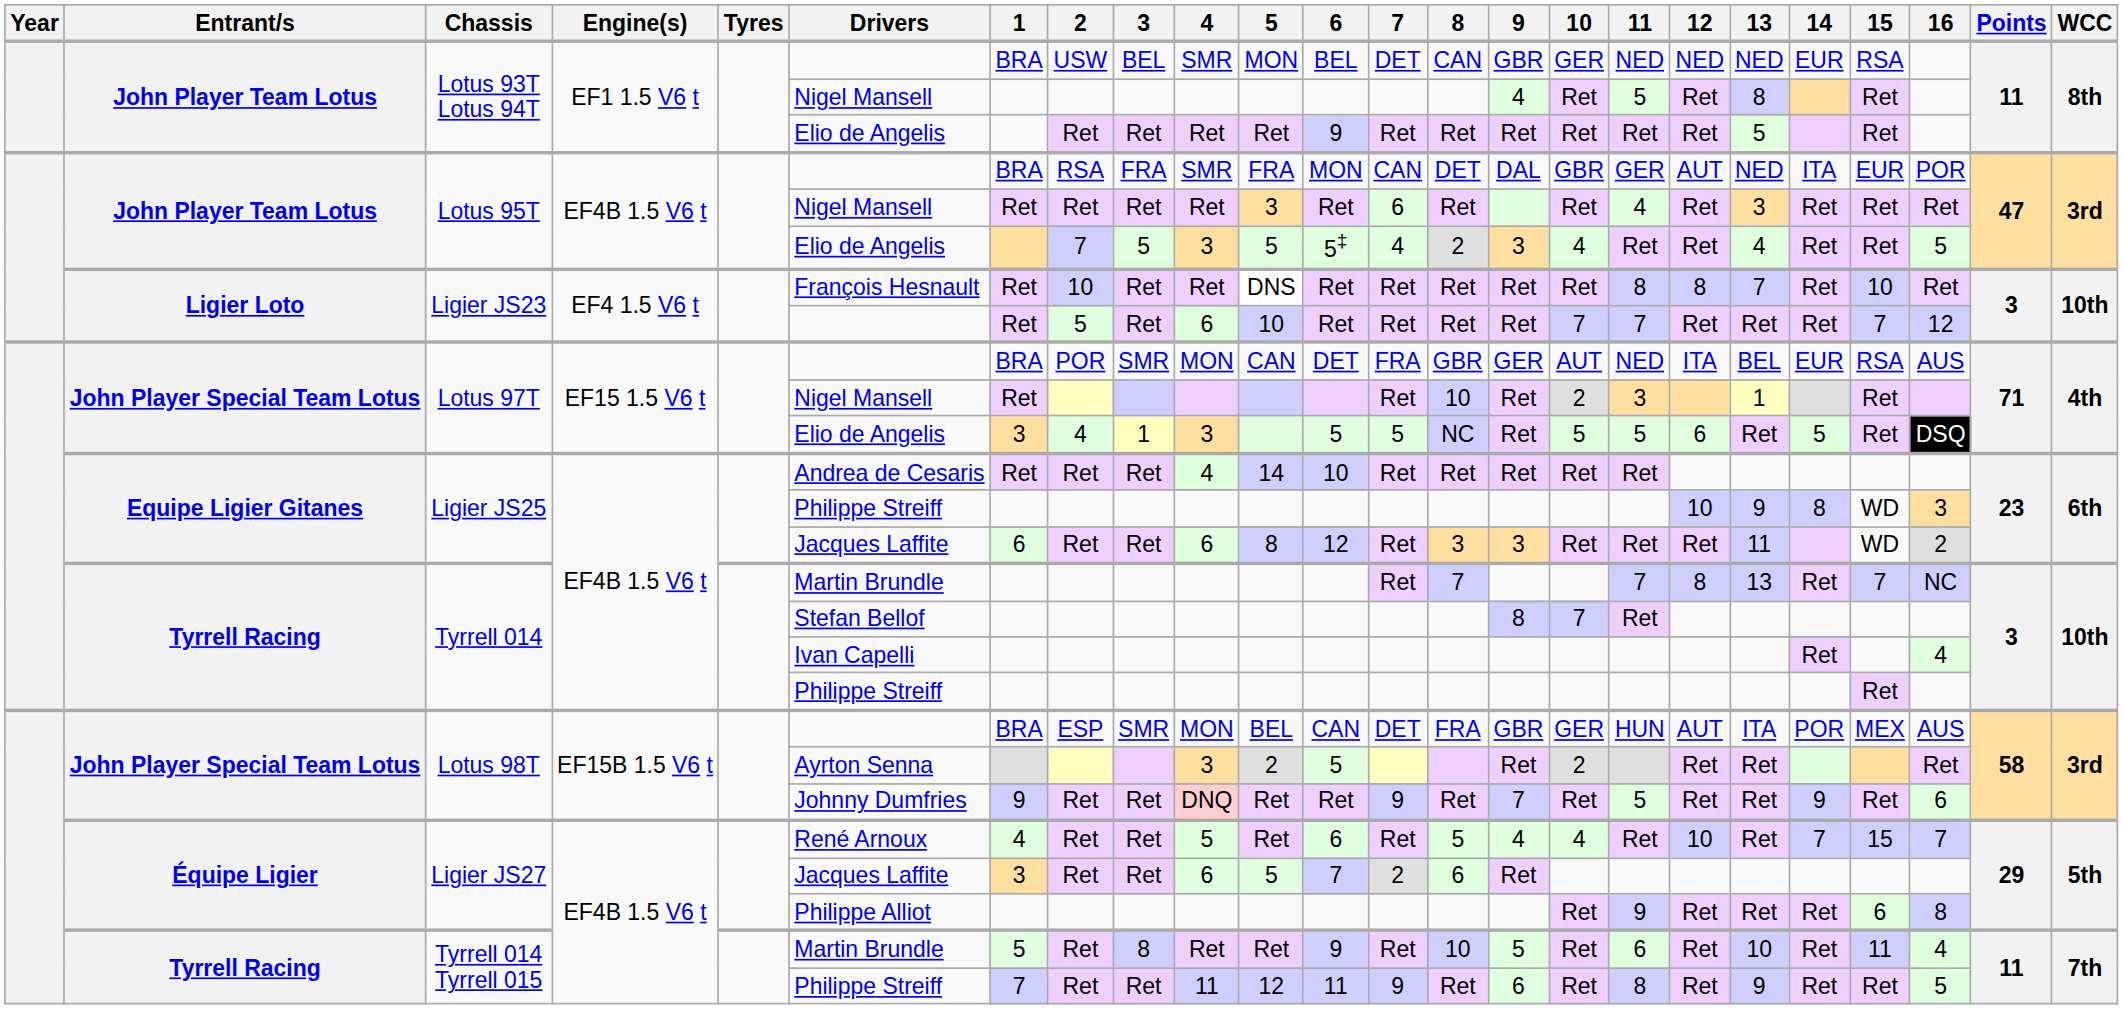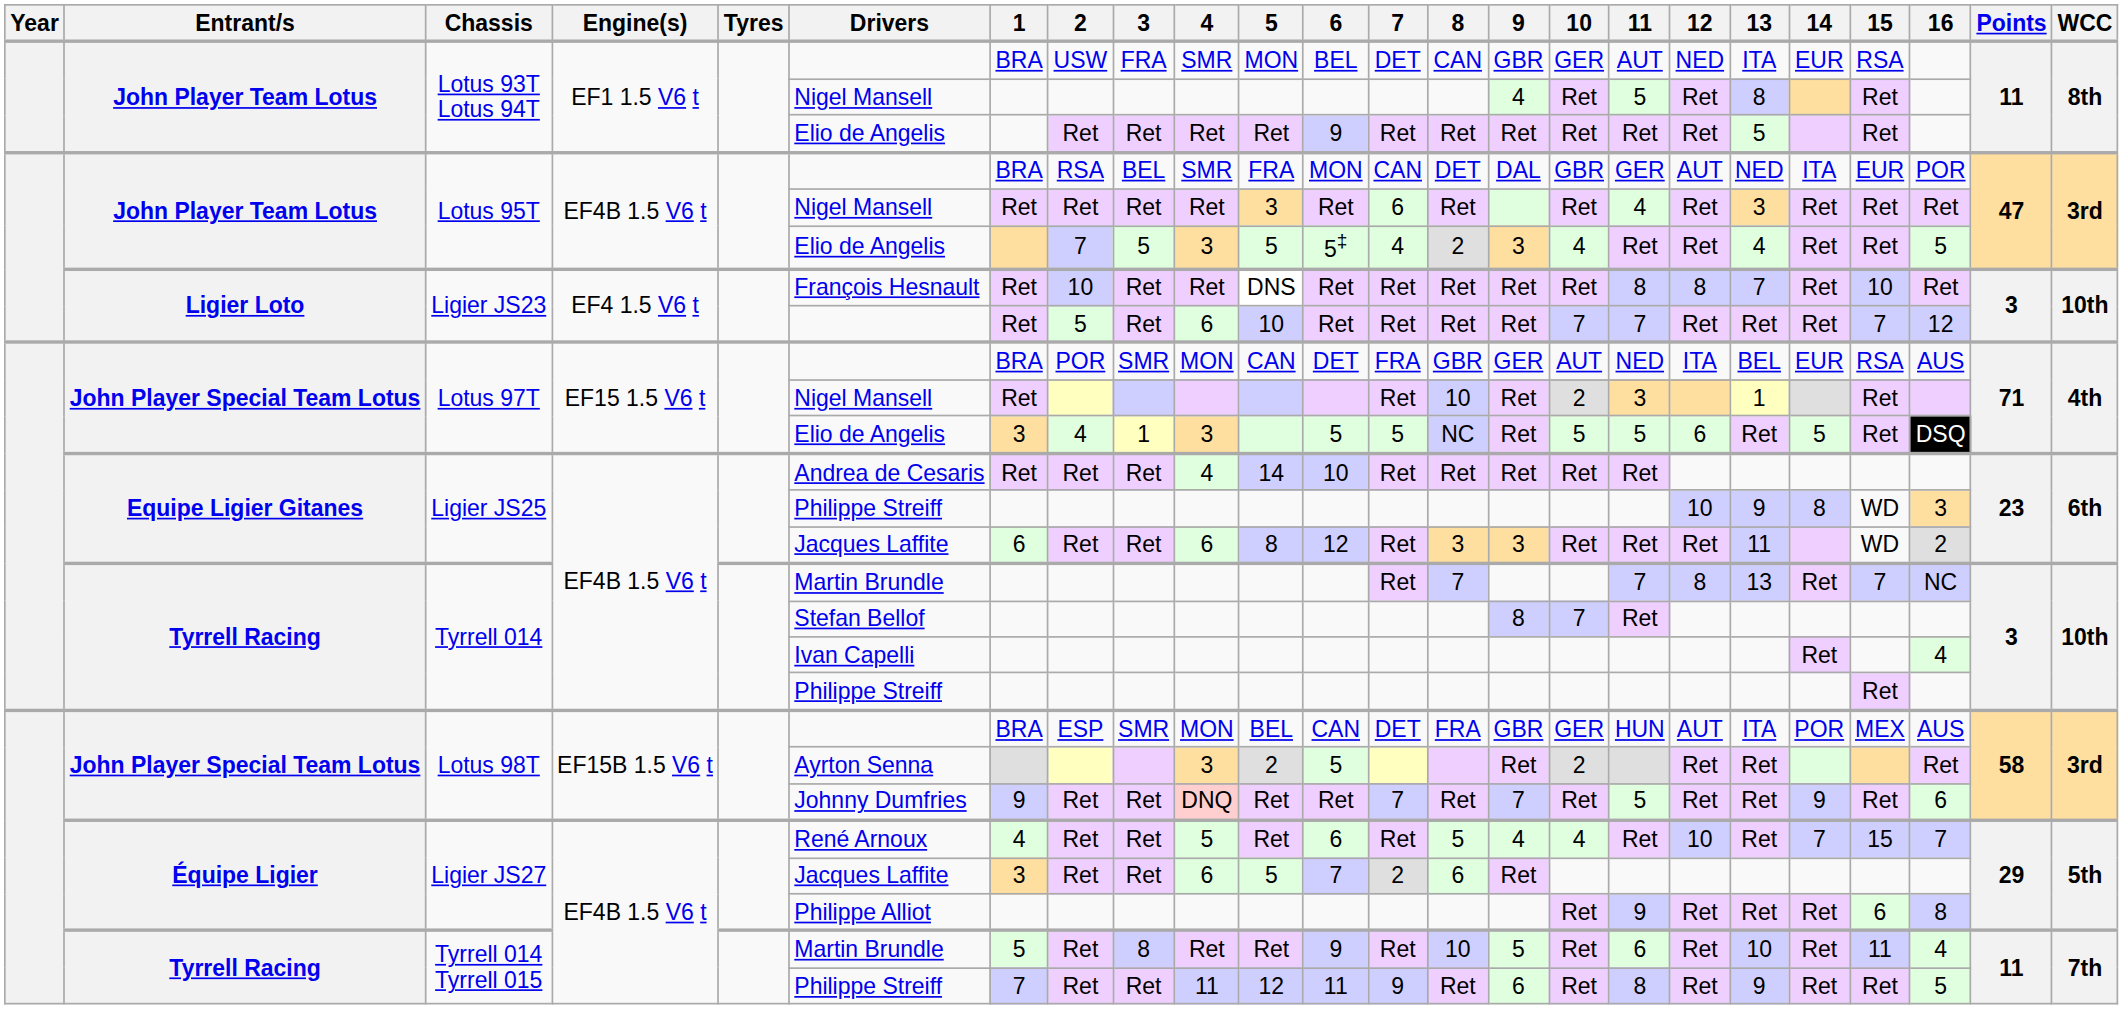(1144, 60) BEL -> (1144, 60) FRA
(1640, 60) NED -> (1640, 60) AUT
(1759, 60) NED -> (1759, 60) ITA
(1144, 171) FRA -> (1144, 171) BEL
(1398, 801) 9 -> (1398, 801) 7
